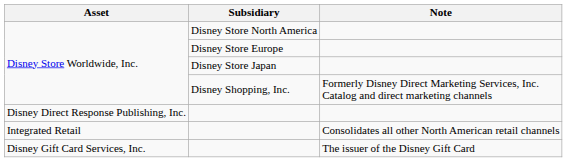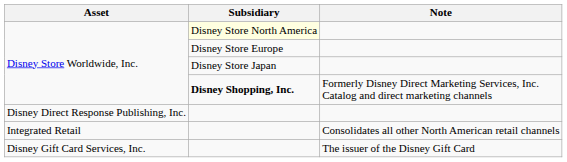(254, 30) no background -> (254, 30) lightyellow background
(240, 89) normal -> (243, 89) bold
